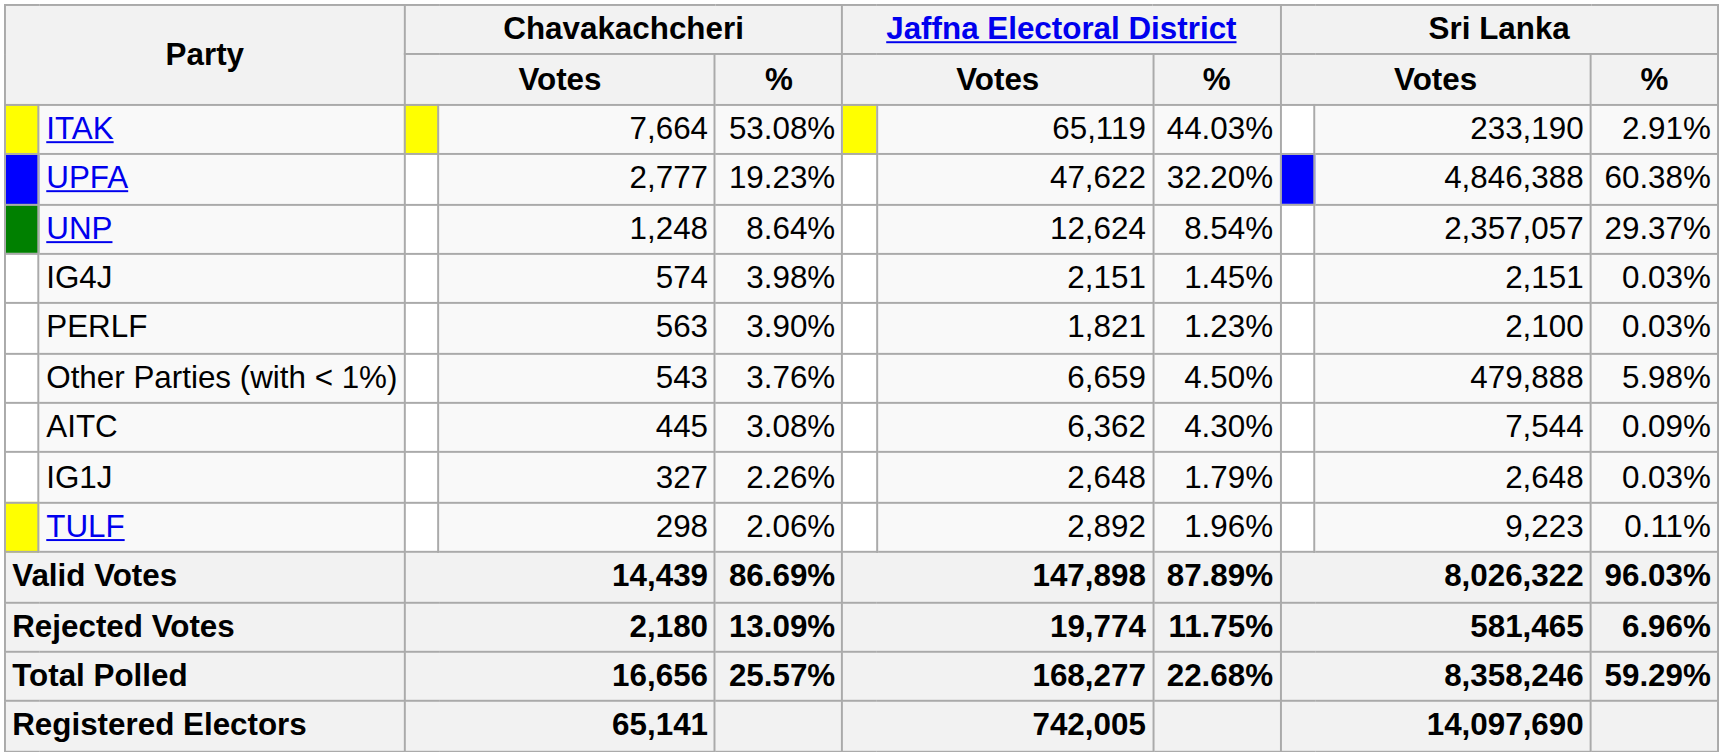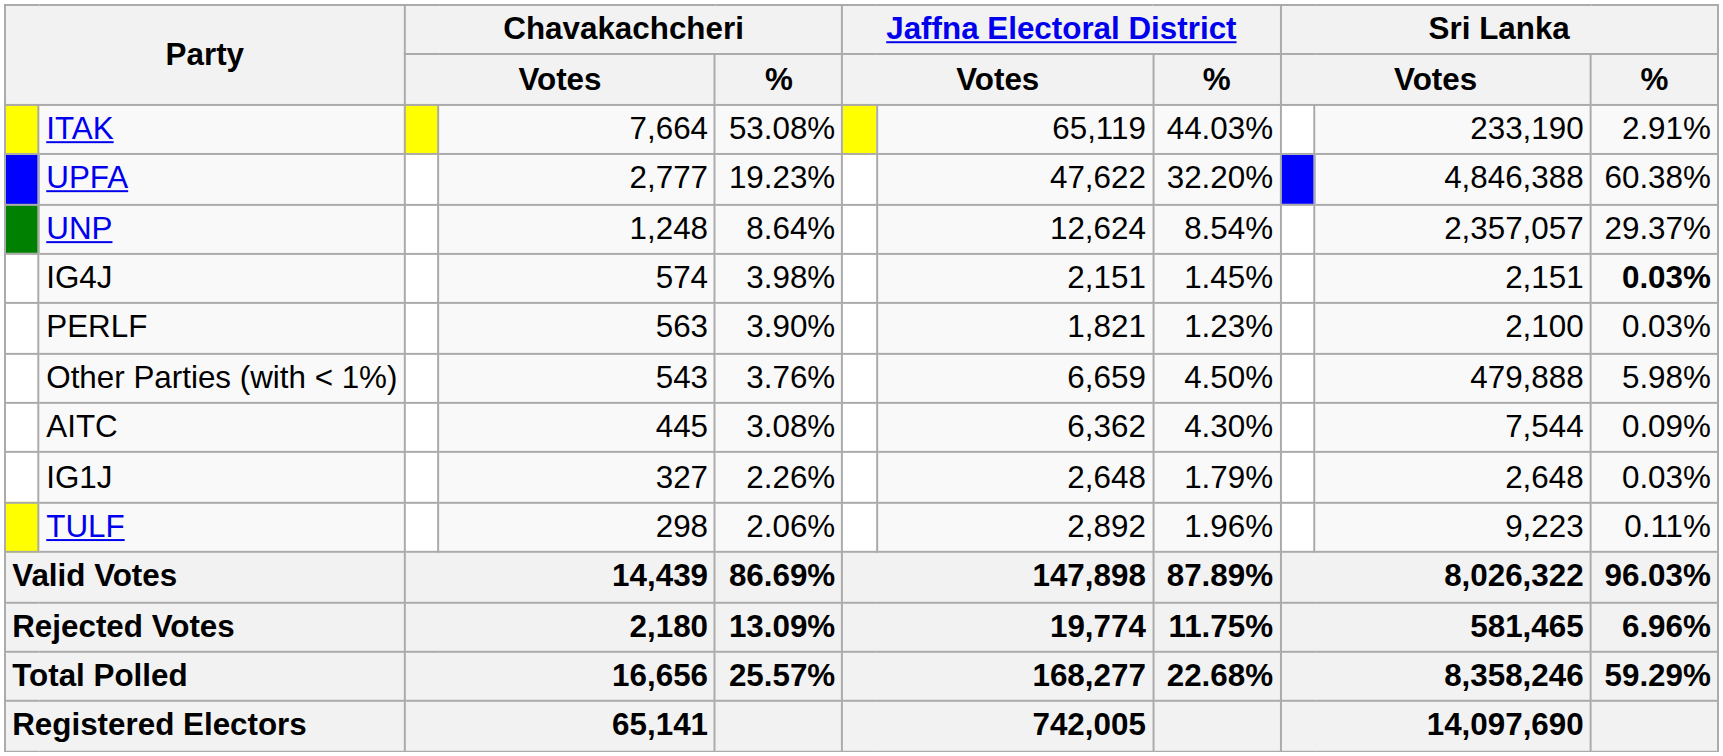(1666, 278) normal -> (1666, 278) bold
